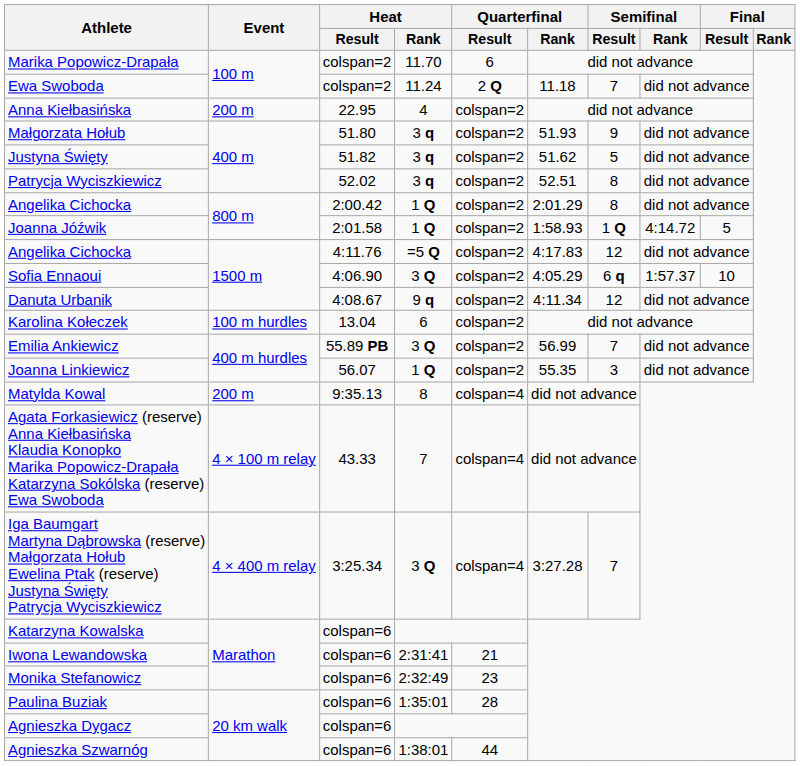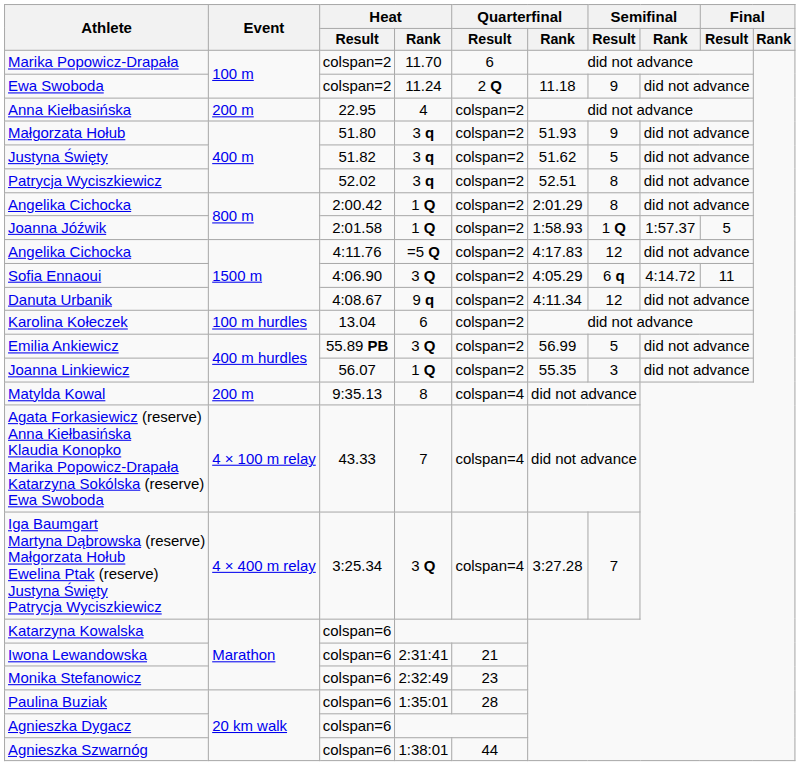(614, 86) 7 -> (614, 86) 9
(670, 228) 4:14.72 -> (670, 228) 1:57.37
(670, 276) 1:57.37 -> (670, 276) 4:14.72
(727, 276) 10 -> (727, 276) 11
(614, 347) 7 -> (614, 347) 5
